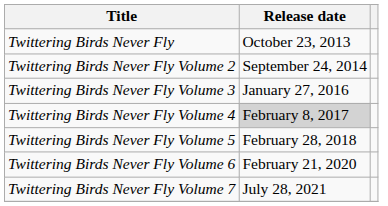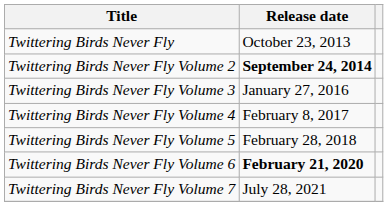(305, 66) normal -> (307, 66) bold
(296, 115) lightgrey background -> (296, 115) no background
(300, 164) normal -> (303, 164) bold
